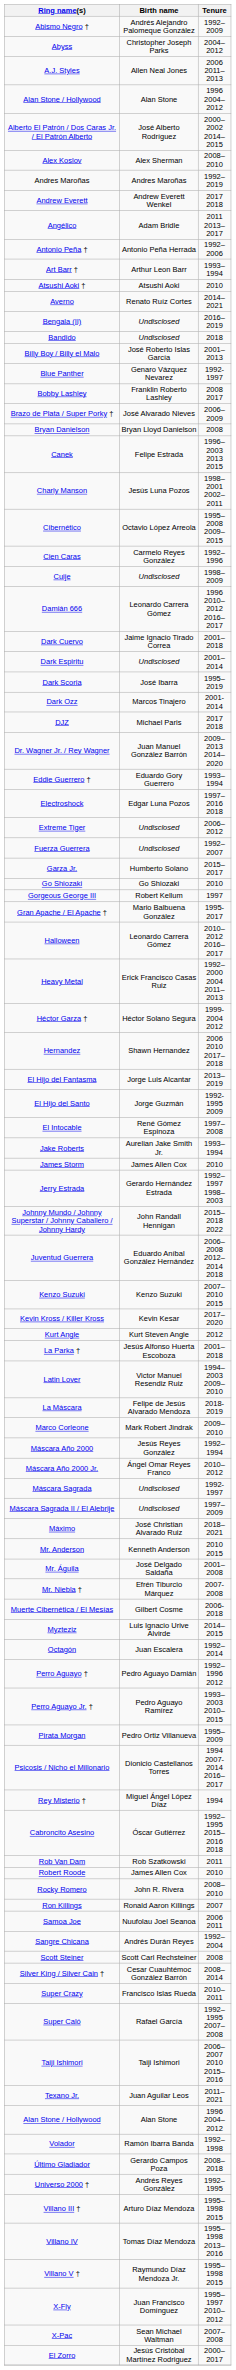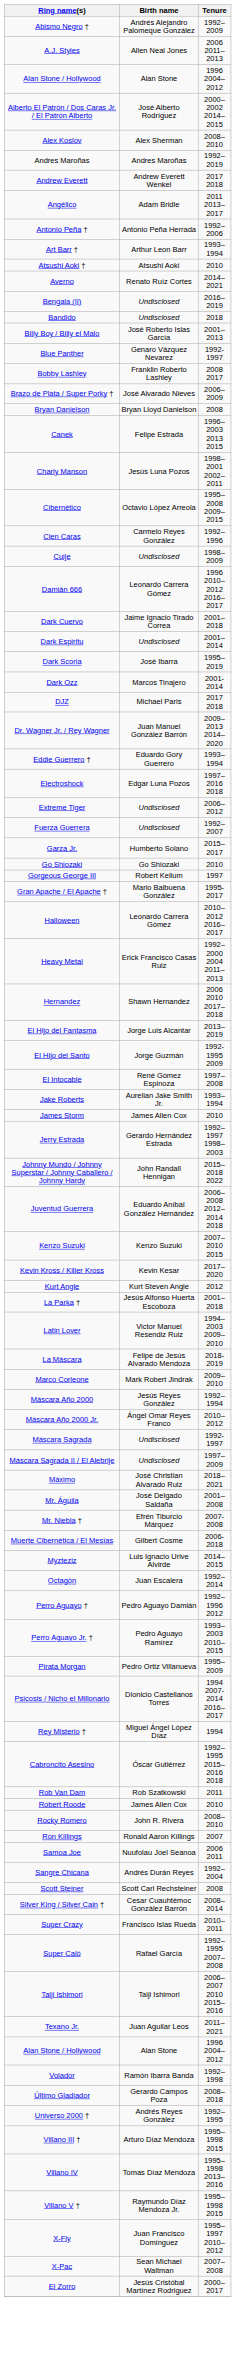- row: (62, 47)
- row: (62, 1018)
- row: (62, 1549)
